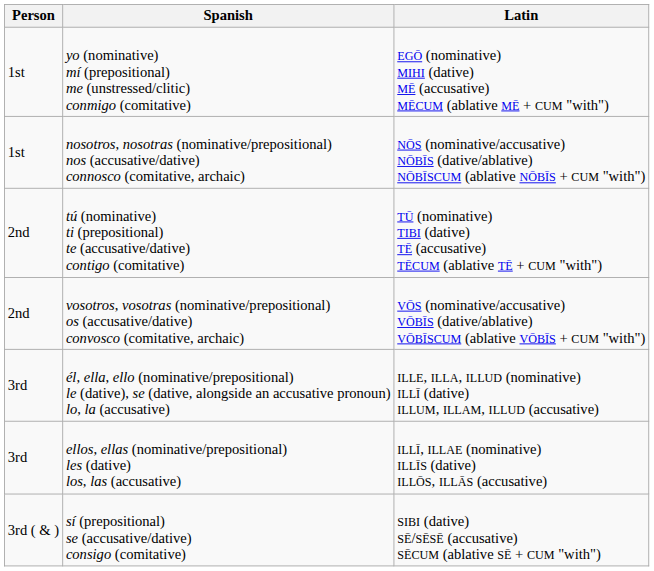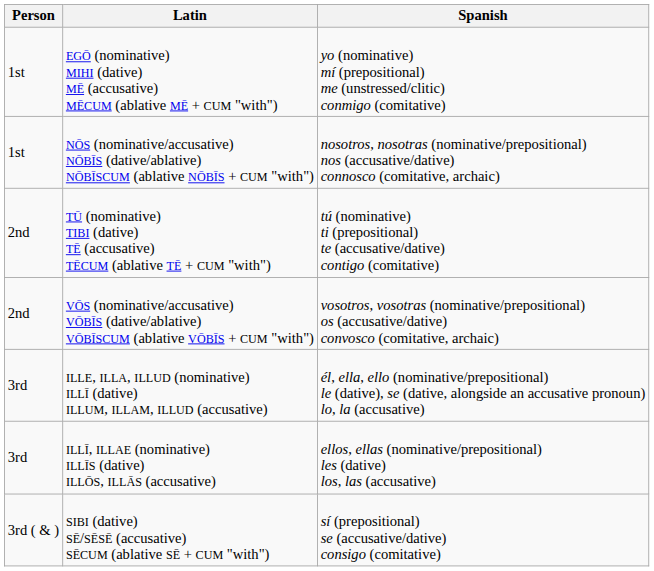columns swapped: (521, 16) <-> (228, 16)
